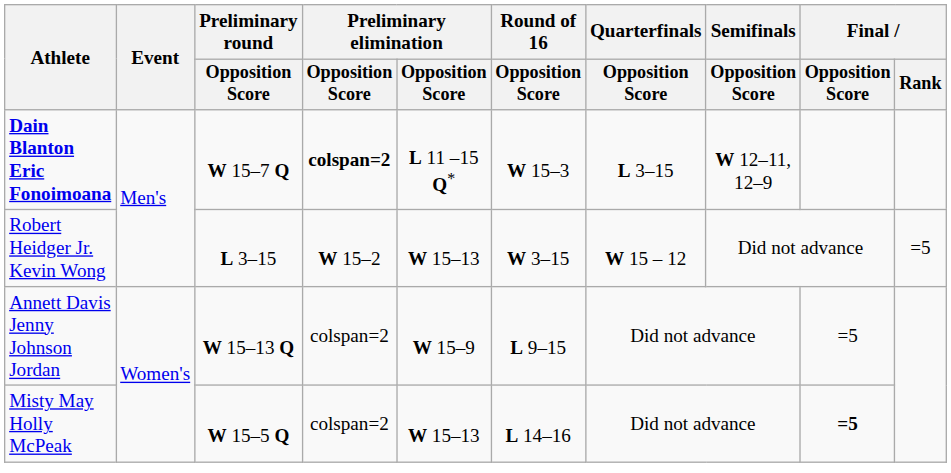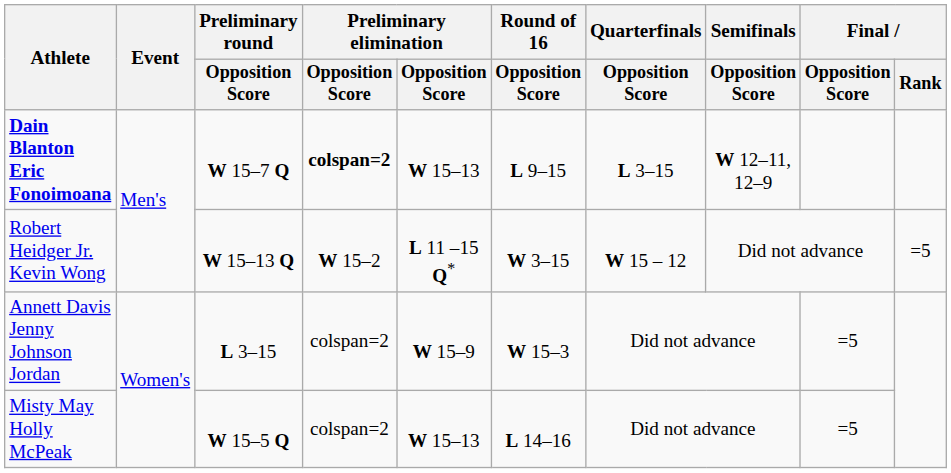(444, 171) L 11 –15 Q* -> (444, 171) W 15–13
(538, 171) W 15–3 -> (538, 171) L 9–15
(248, 259) L 3–15 -> (248, 261) W 15–13 Q
(444, 259) W 15–13 -> (444, 261) L 11 –15 Q*
(248, 347) W 15–13 Q -> (248, 352) L 3–15
(538, 347) L 9–15 -> (538, 352) W 15–3
(848, 424) bold -> (848, 429) normal
